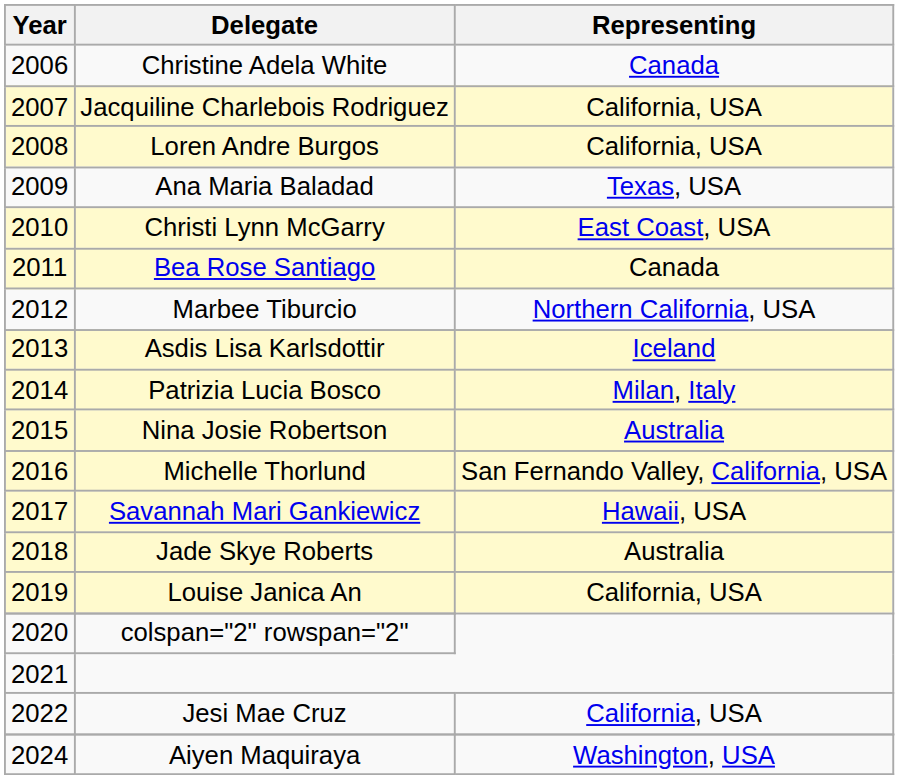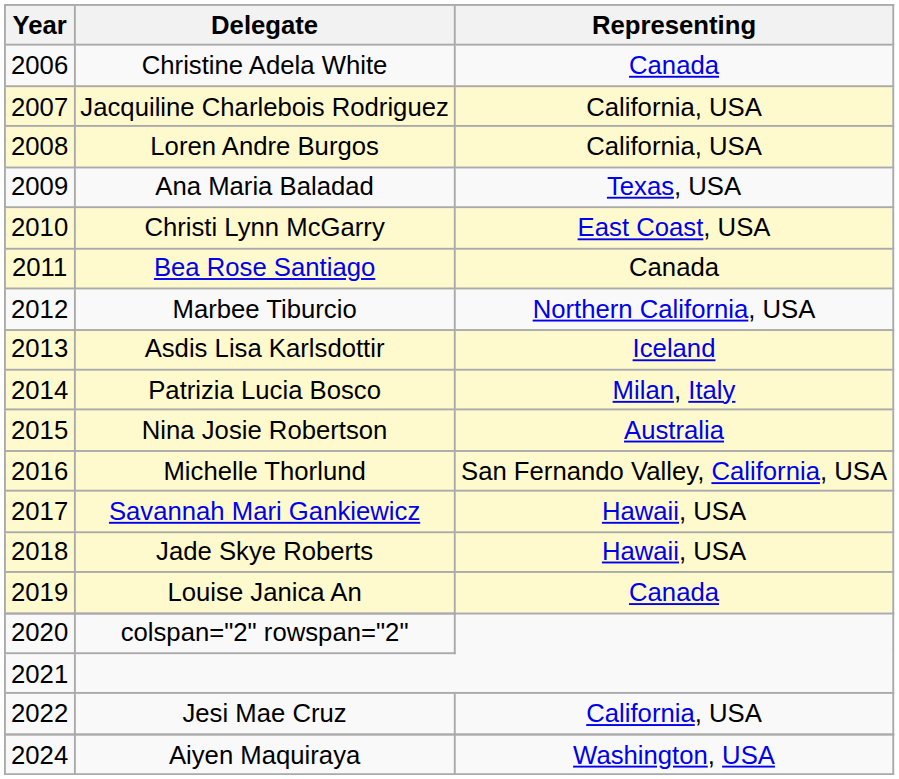(674, 552) Australia -> (674, 552) Hawaii, USA
(674, 592) California, USA -> (674, 592) Canada
